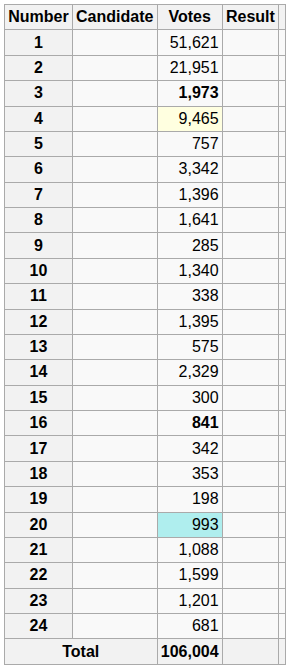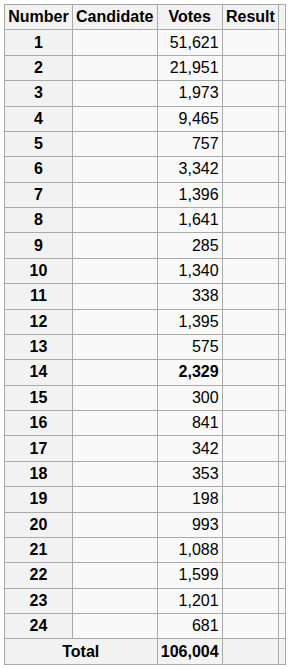(199, 93) bold -> (199, 93) normal
(199, 118) lightyellow background -> (199, 118) no background
(199, 372) normal -> (199, 372) bold
(205, 423) bold -> (205, 423) normal
(205, 524) paleturquoise background -> (205, 524) no background
